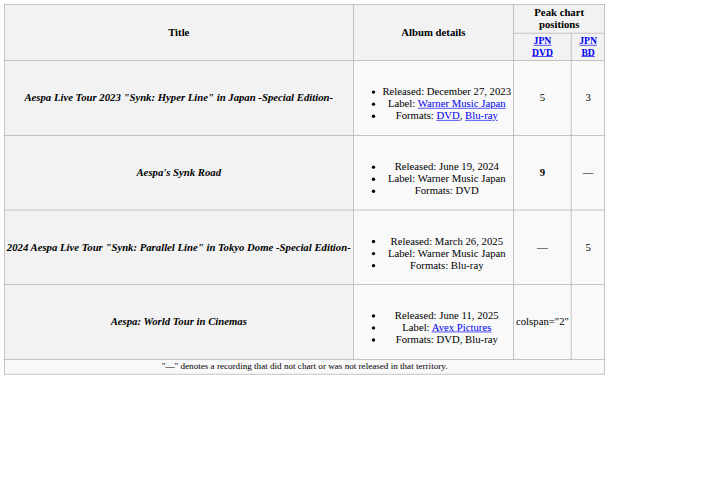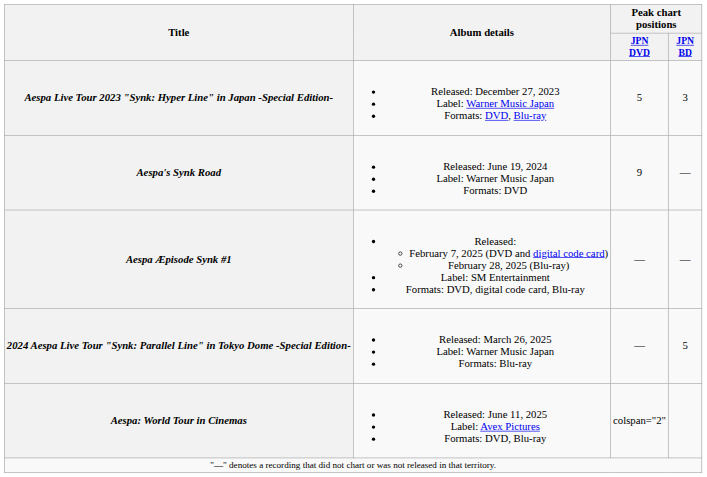(542, 172) bold -> (640, 172) normal
+ row: (179, 259)
